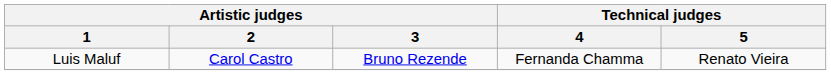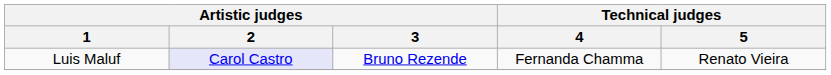(251, 58) no background -> (251, 58) lavender background
